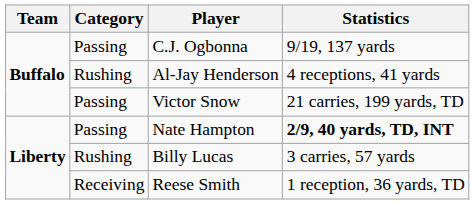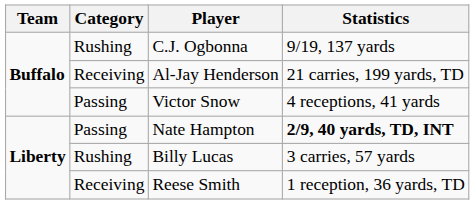(100, 46) Passing -> (103, 46) Rushing
(103, 74) Rushing -> (109, 74) Receiving
(363, 74) 4 receptions, 41 yards -> (375, 74) 21 carries, 199 yards, TD
(375, 101) 21 carries, 199 yards, TD -> (363, 101) 4 receptions, 41 yards
